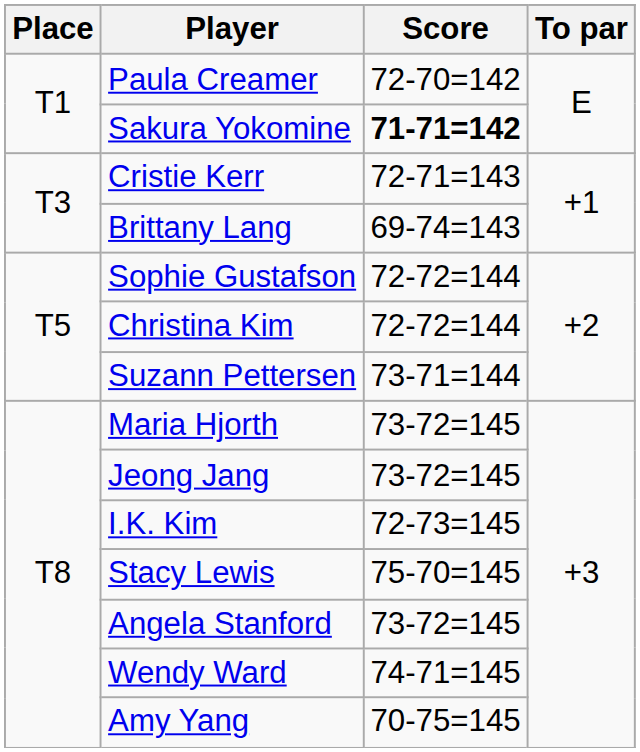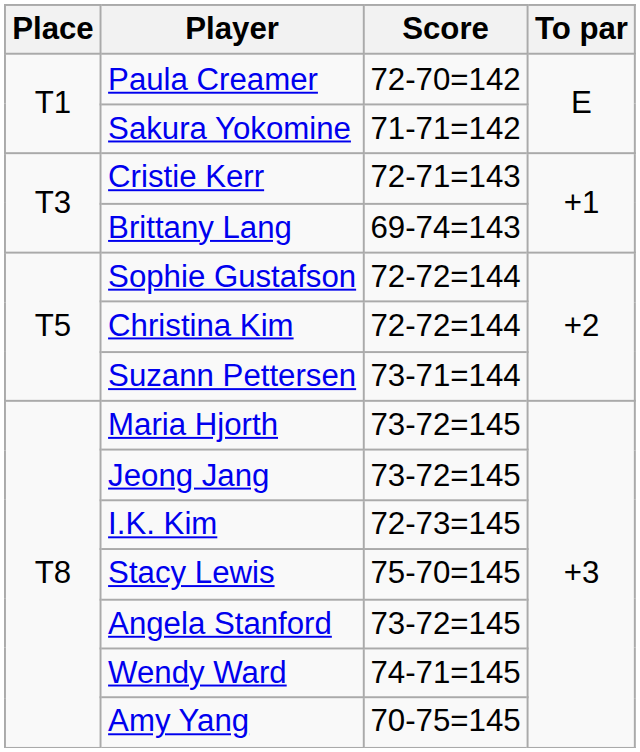(446, 128) bold -> (446, 128) normal
